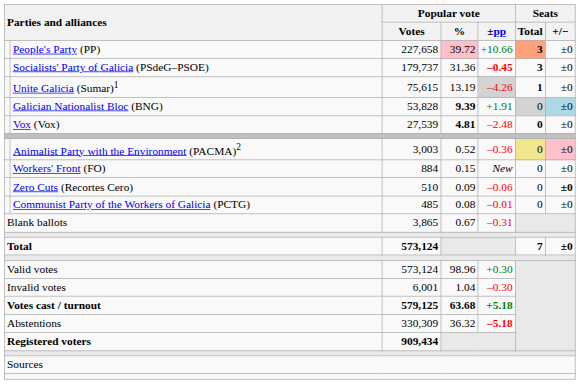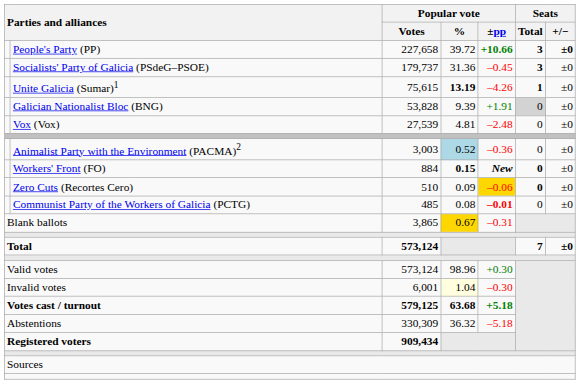(463, 49) pink background -> (463, 49) no background
(497, 49) normal -> (497, 49) bold
(540, 49) lightsalmon background -> (540, 49) no background
(567, 49) normal -> (567, 49) bold
(500, 67) bold -> (500, 67) normal
(463, 87) normal -> (463, 87) bold
(500, 87) lightgrey background -> (500, 87) no background
(465, 106) bold -> (465, 106) normal
(567, 106) lightblue background -> (567, 106) no background
(465, 124) bold -> (465, 124) normal
(540, 124) bold -> (540, 124) normal
(465, 149) no background -> (465, 149) lightblue background
(540, 149) khaki background -> (540, 149) no background
(567, 149) pink background -> (567, 149) no background
(465, 169) normal -> (465, 169) bold
(503, 169) normal -> (502, 169) bold
(540, 169) normal -> (540, 169) bold
(500, 187) no background -> (500, 187) gold background
(540, 187) normal -> (540, 187) bold
(567, 187) bold -> (567, 187) normal
(500, 205) normal -> (500, 205) bold
(465, 223) no background -> (465, 223) gold background
(465, 287) no background -> (465, 287) lightyellow background
(500, 323) bold -> (500, 323) normal
